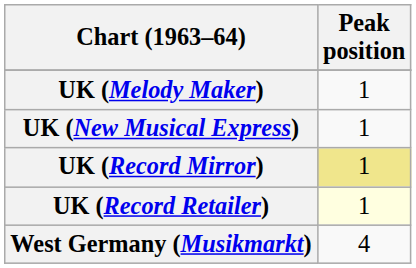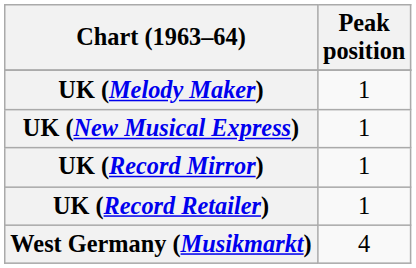(364, 166) khaki background -> (364, 166) no background
(364, 205) lightyellow background -> (364, 205) no background
